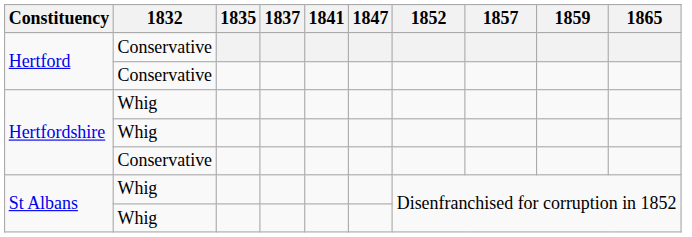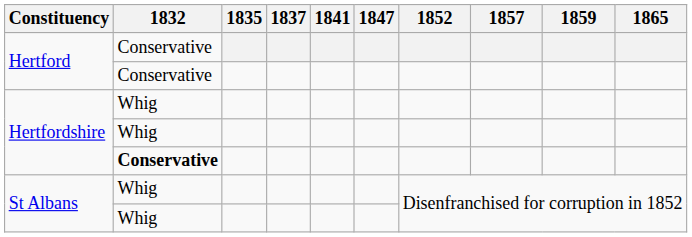(165, 160) normal -> (168, 160) bold
